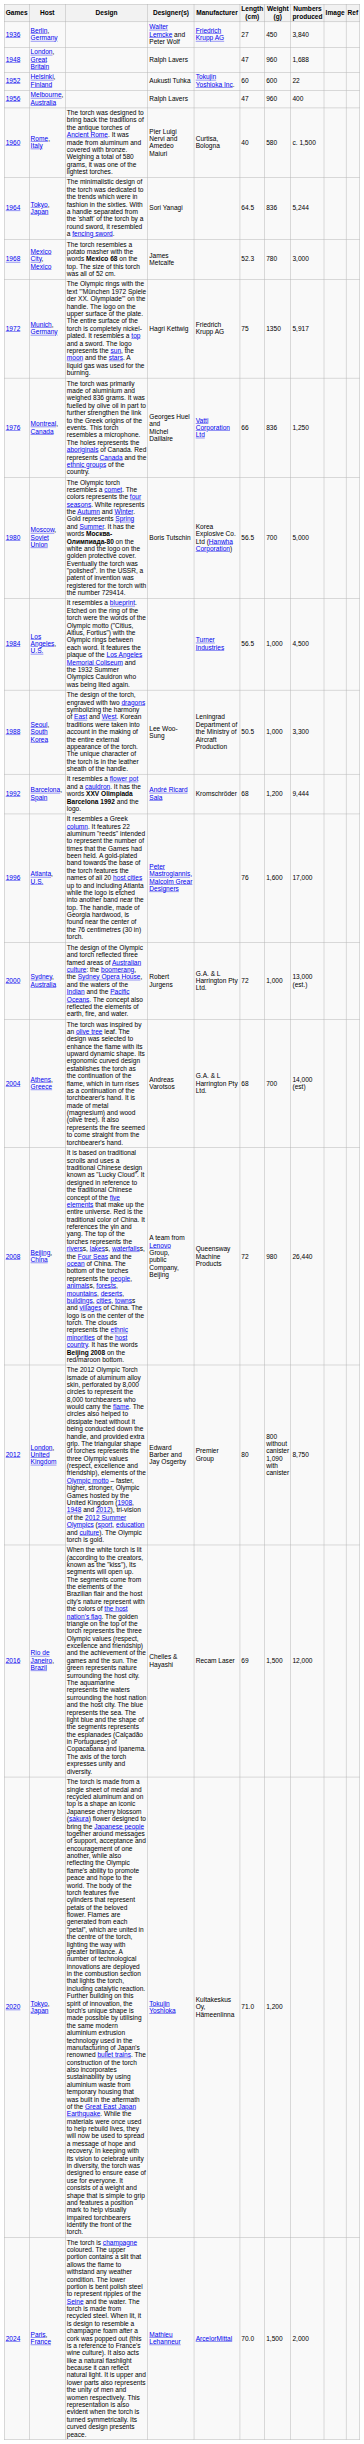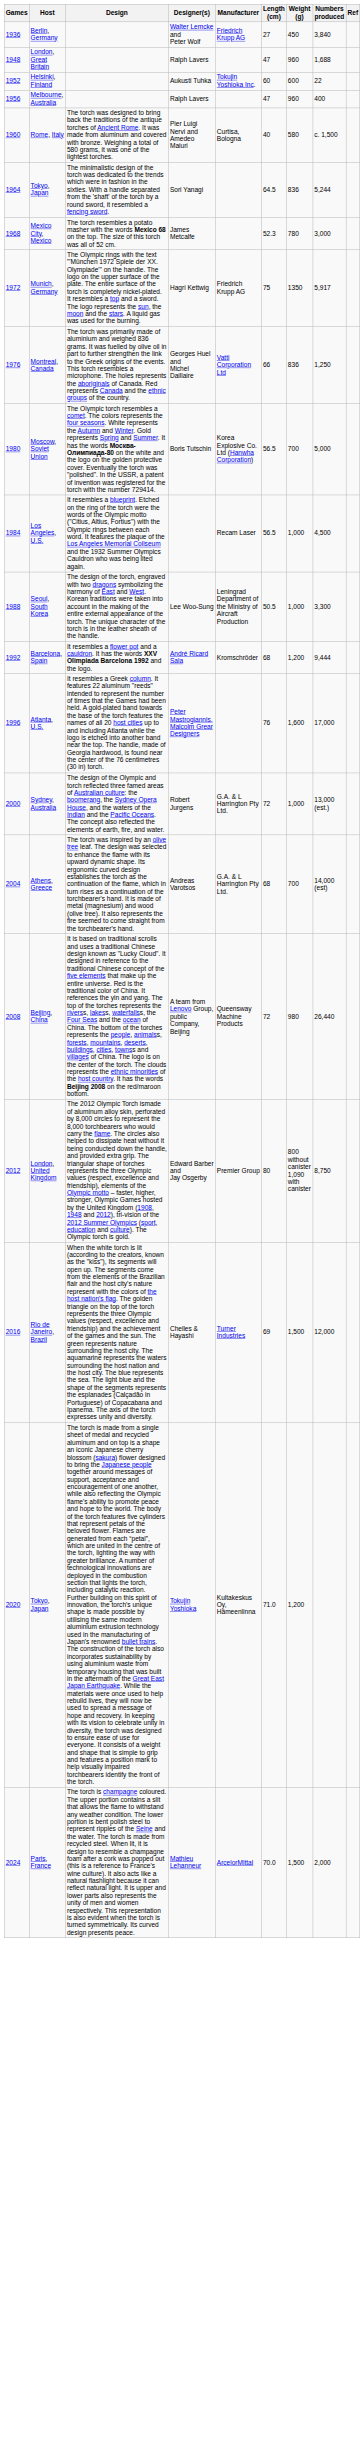- column: (335, 13)
(210, 644) Turner Industries -> (236, 533) Recam Laser
(215, 1661) Recam Laser -> (231, 1332) Turner Industries
